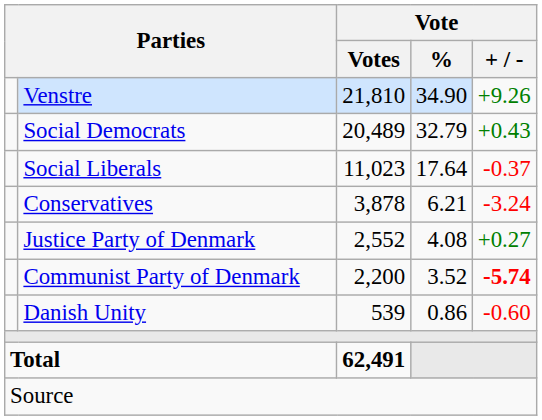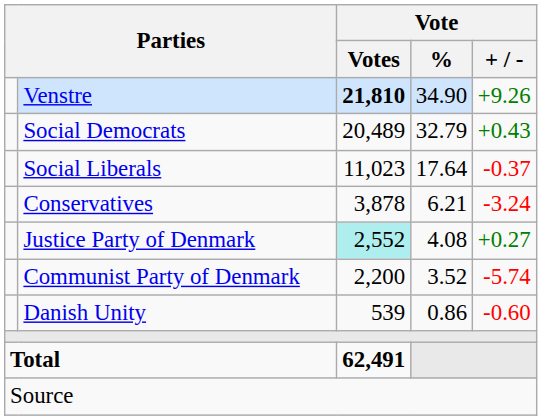(374, 95) normal -> (374, 95) bold
(379, 240) no background -> (379, 240) paleturquoise background
(507, 276) bold -> (507, 276) normal
